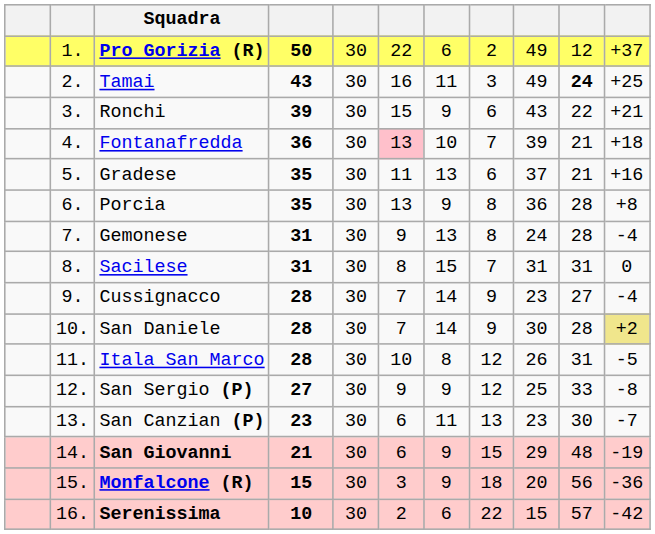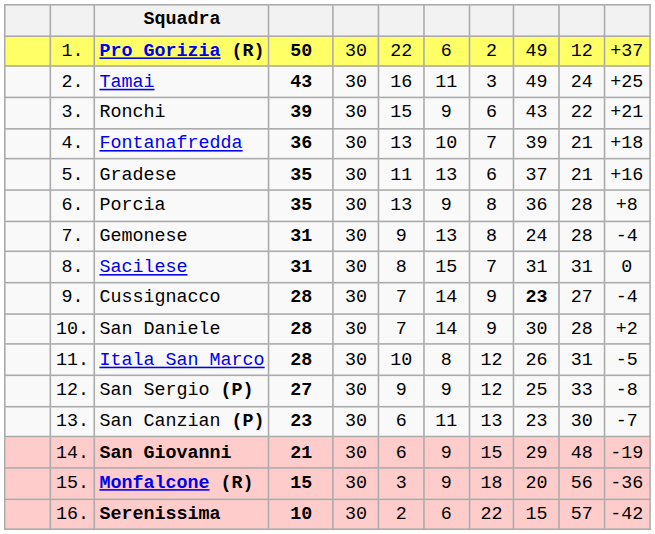(582, 82) bold -> (582, 82) normal
(401, 143) pink background -> (401, 143) no background
(537, 298) normal -> (537, 298) bold
(627, 329) khaki background -> (627, 329) no background
